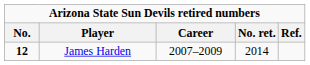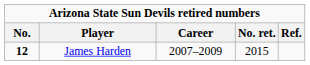(257, 51) 2014 -> (257, 51) 2015
